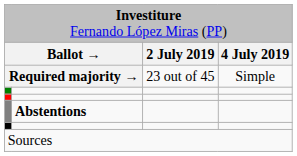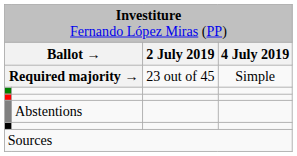(51, 111) bold -> (49, 111) normal
